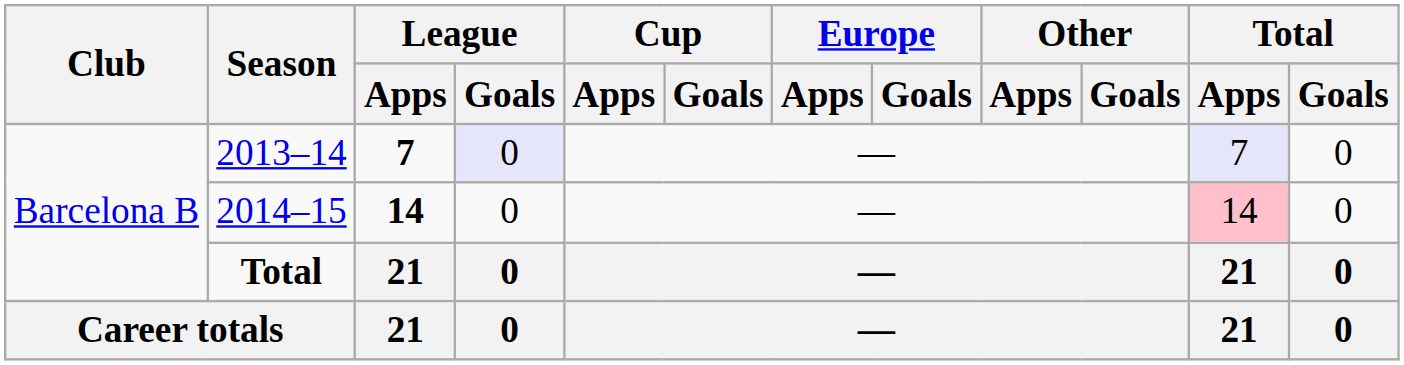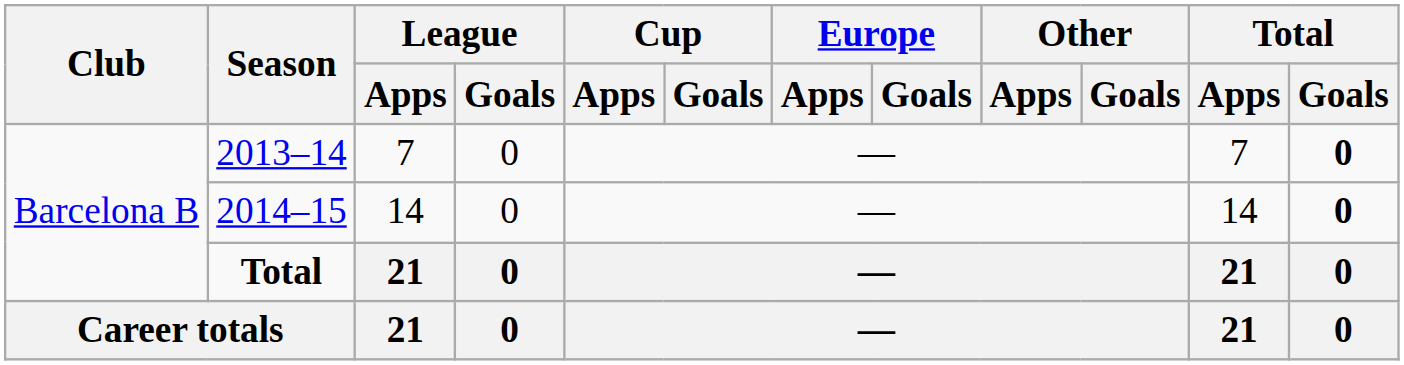(405, 152) bold -> (405, 152) normal
(510, 152) lavender background -> (510, 152) no background
(1239, 152) lavender background -> (1239, 152) no background
(1343, 152) normal -> (1343, 152) bold
(405, 211) bold -> (405, 211) normal
(1239, 211) pink background -> (1239, 211) no background
(1343, 211) normal -> (1343, 211) bold
